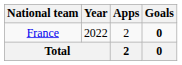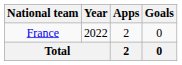(159, 32) bold -> (159, 32) normal
